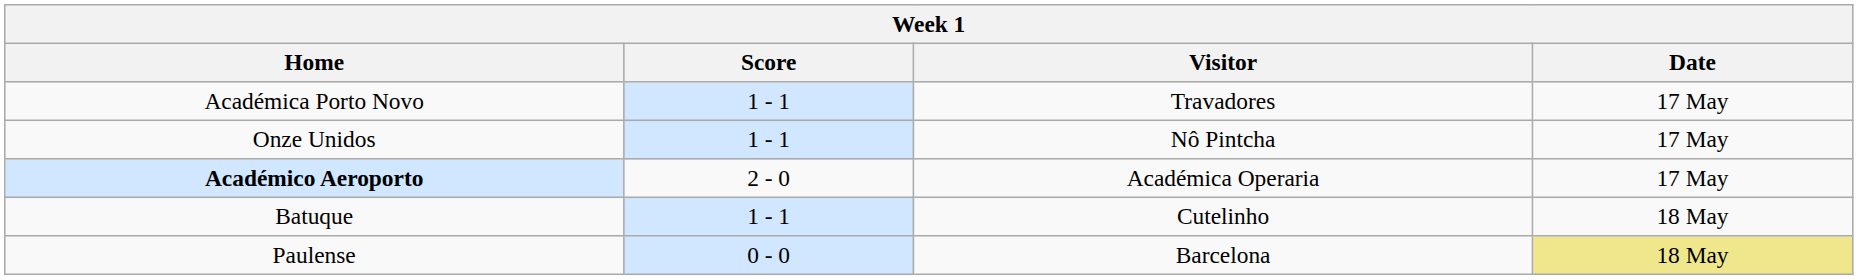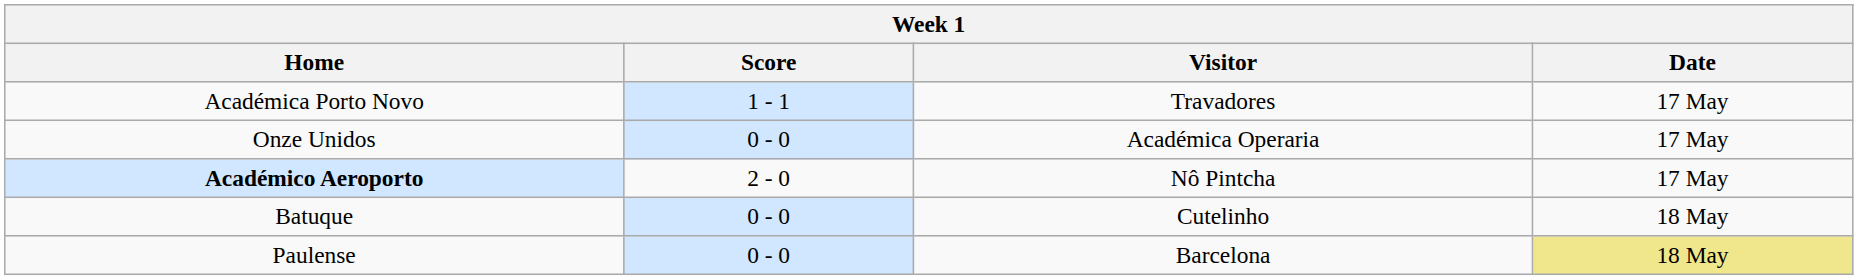(769, 139) 1 - 1 -> (769, 139) 0 - 0
(1223, 139) Nô Pintcha -> (1223, 139) Académica Operaria
(1223, 178) Académica Operaria -> (1223, 178) Nô Pintcha
(769, 216) 1 - 1 -> (769, 216) 0 - 0
